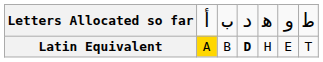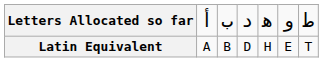(207, 46) gold background -> (207, 46) no background
(247, 46) bold -> (247, 46) normal
